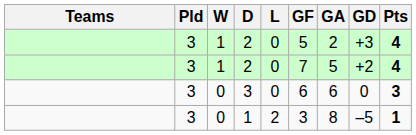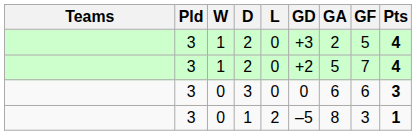columns swapped: (303, 17) <-> (364, 17)
